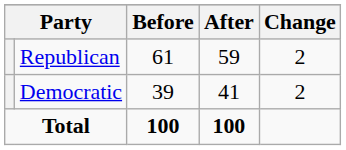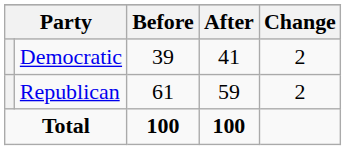rows swapped: (70, 56) <-> (71, 91)
